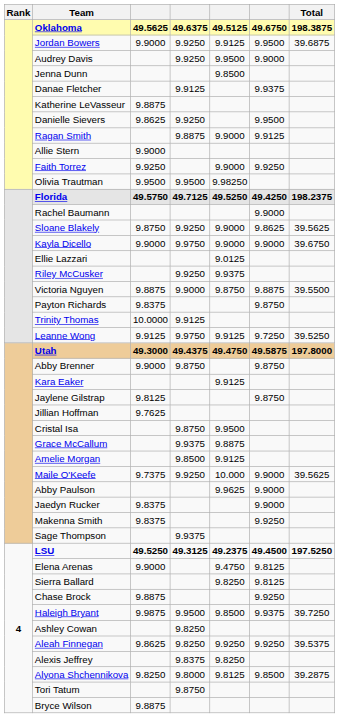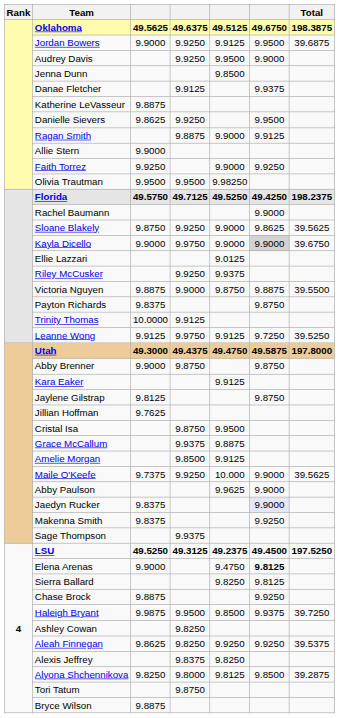(269, 243) no background -> (269, 243) lightgrey background
(269, 505) no background -> (269, 505) lavender background
(269, 567) normal -> (269, 567) bold
